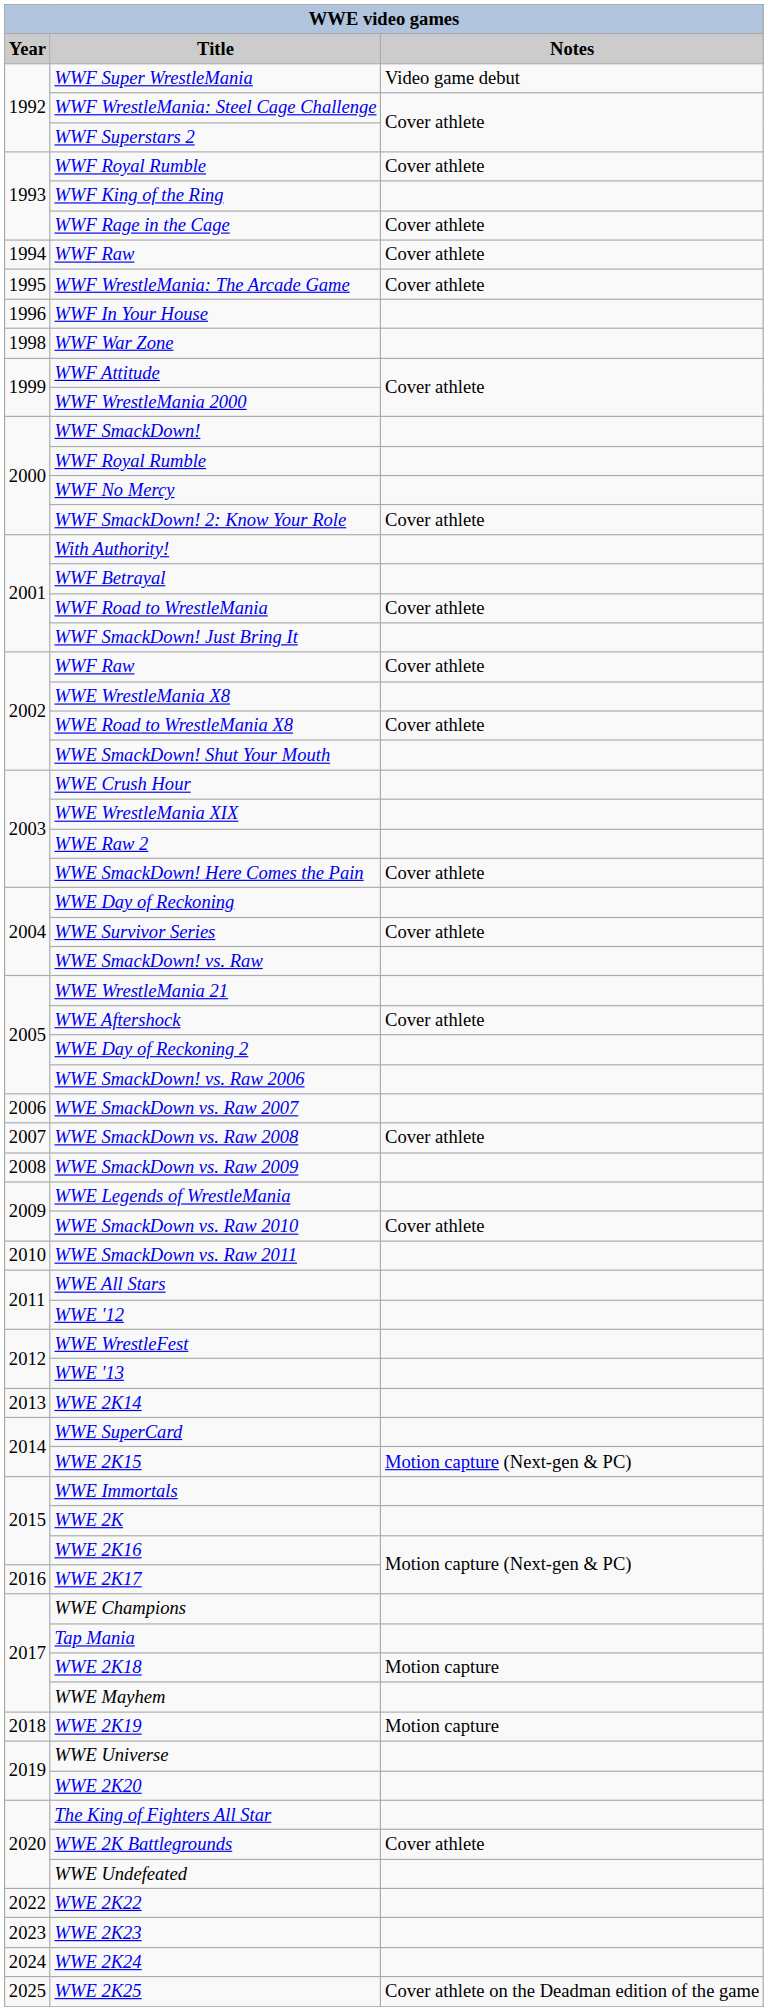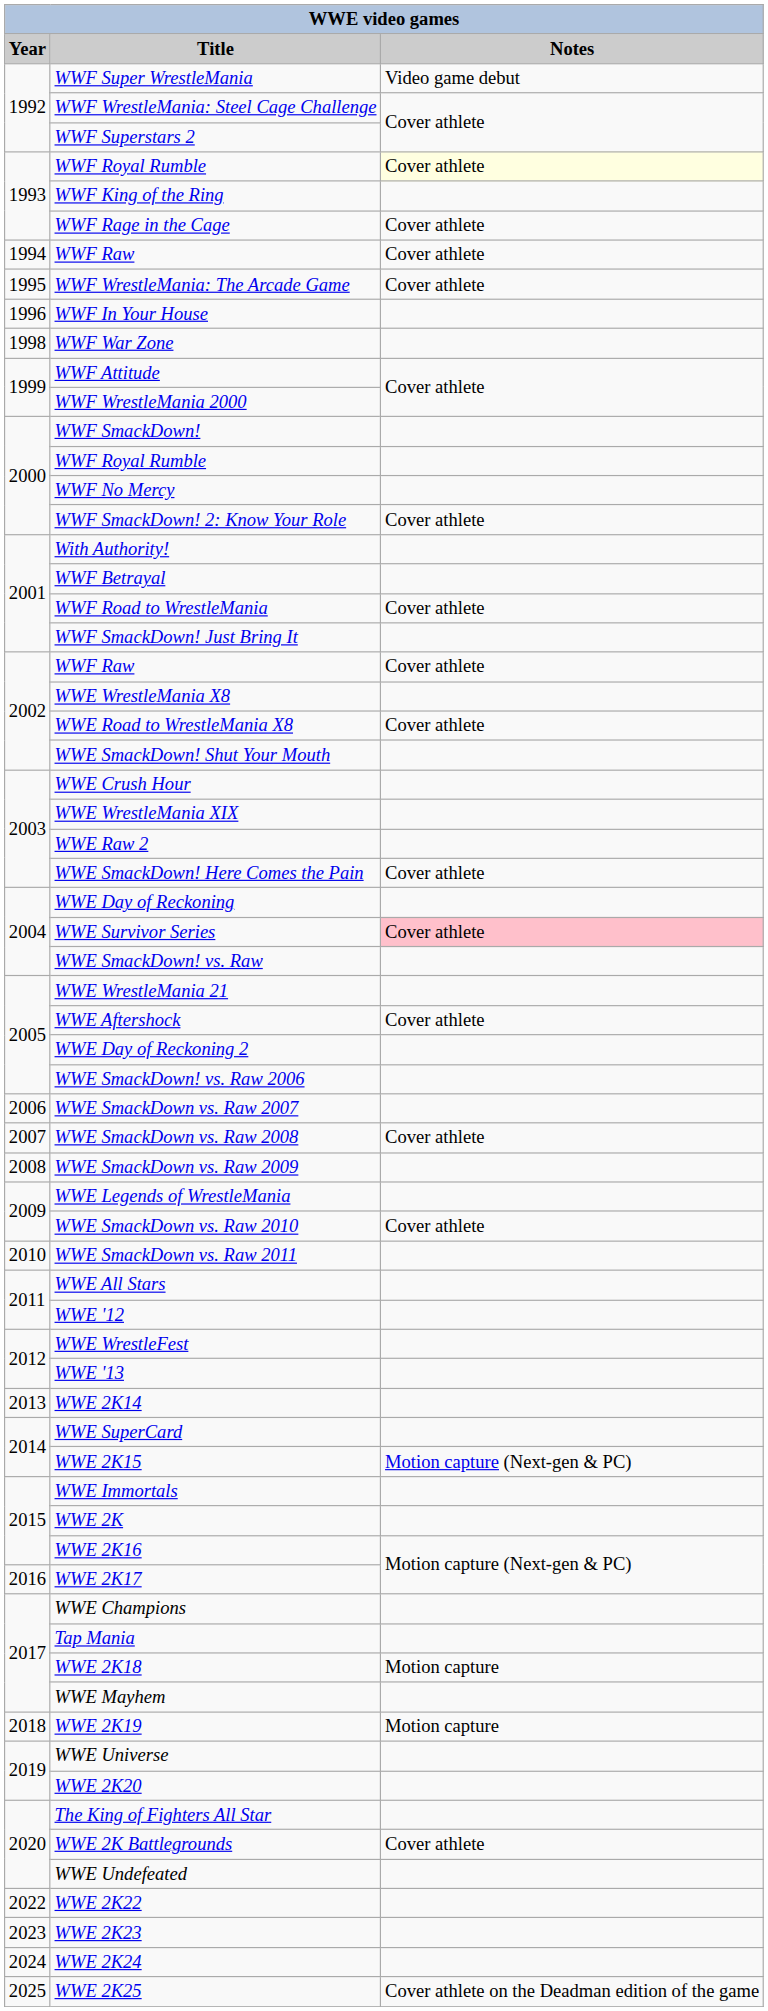(435, 166) no background -> (435, 166) lightyellow background
(435, 931) no background -> (435, 931) pink background
